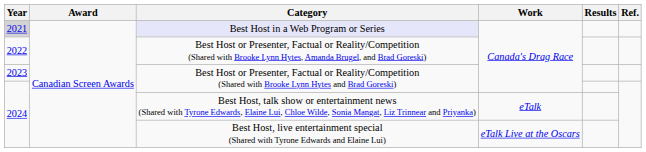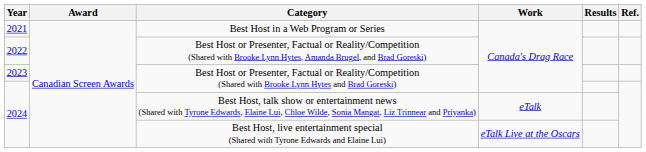(17, 28) lightgrey background -> (17, 28) no background
(307, 28) lavender background -> (307, 28) no background
